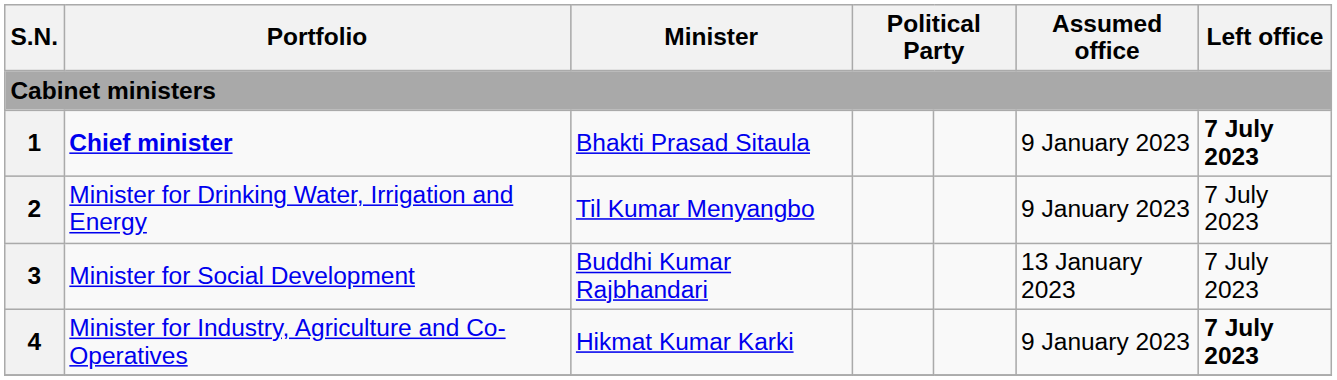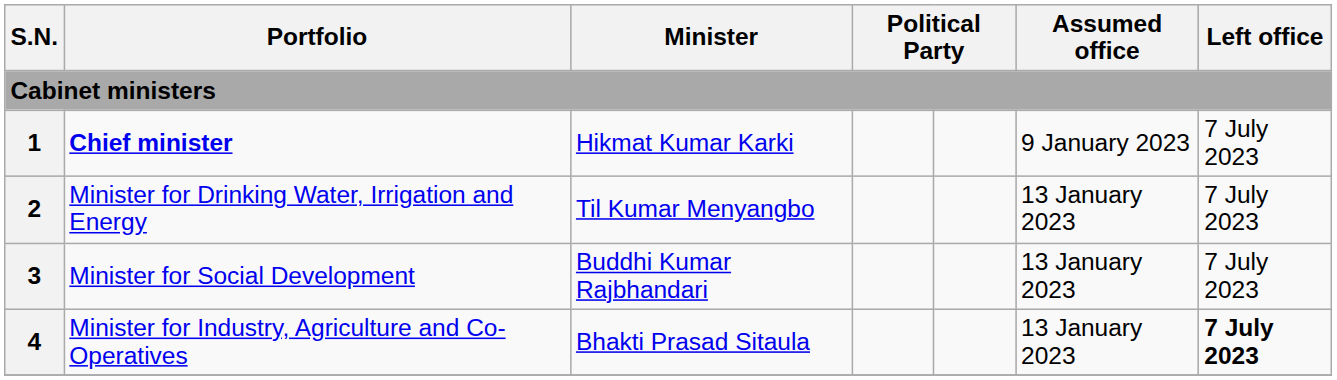(693, 142) Bhakti Prasad Sitaula -> (685, 142) Hikmat Kumar Karki
(1239, 142) bold -> (1236, 142) normal
(1106, 209) 9 January 2023 -> (1082, 209) 13 January 2023
(685, 341) Hikmat Kumar Karki -> (693, 341) Bhakti Prasad Sitaula
(1106, 341) 9 January 2023 -> (1082, 341) 13 January 2023
